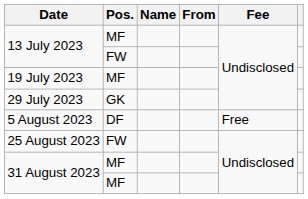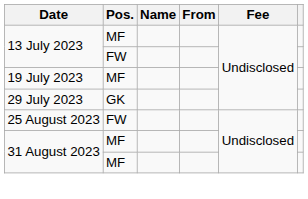- row: (50, 120)
